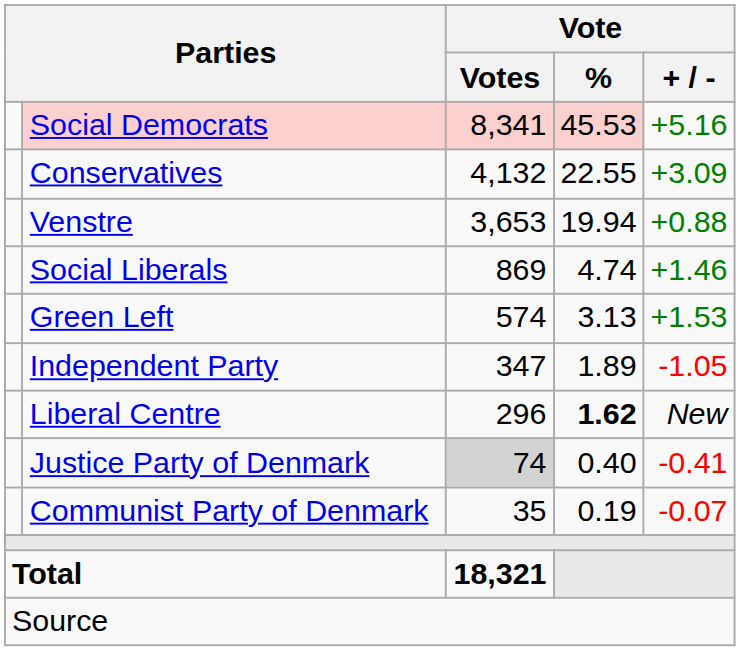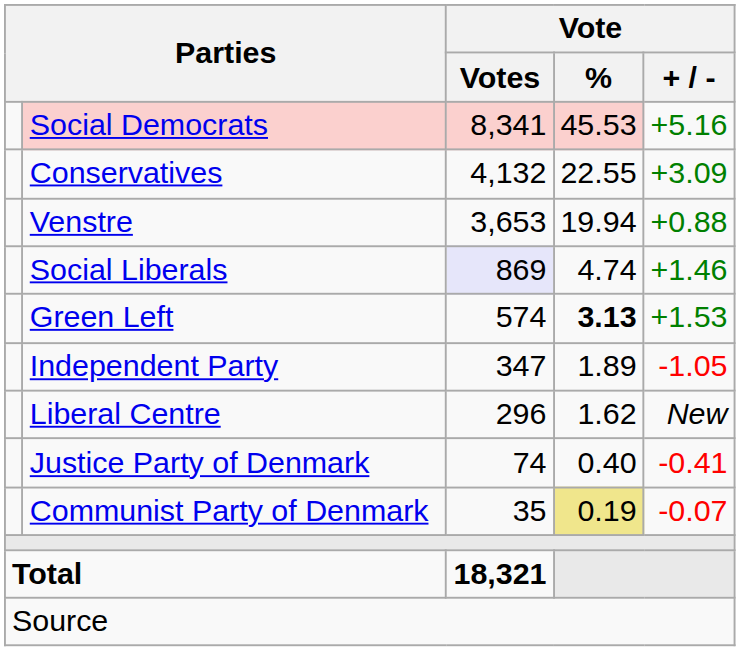(521, 269) no background -> (521, 269) lavender background
(607, 317) normal -> (607, 317) bold
(607, 414) bold -> (607, 414) normal
(530, 462) lightgrey background -> (530, 462) no background
(607, 510) no background -> (607, 510) khaki background
